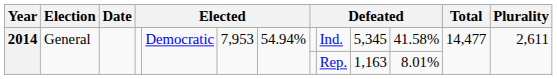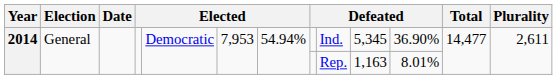(416, 39) 41.58% -> (416, 39) 36.90%
